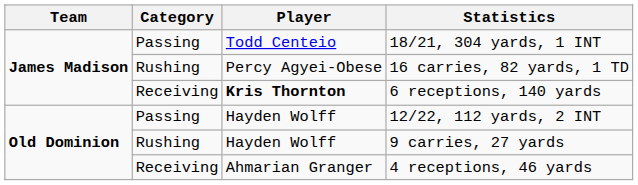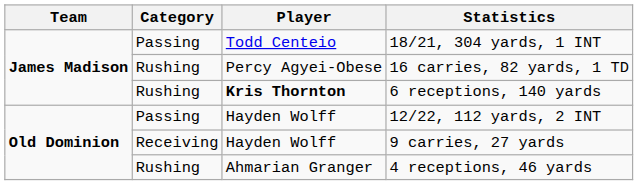(177, 92) Receiving -> (168, 92) Rushing
(168, 142) Rushing -> (177, 142) Receiving
(177, 167) Receiving -> (168, 167) Rushing
